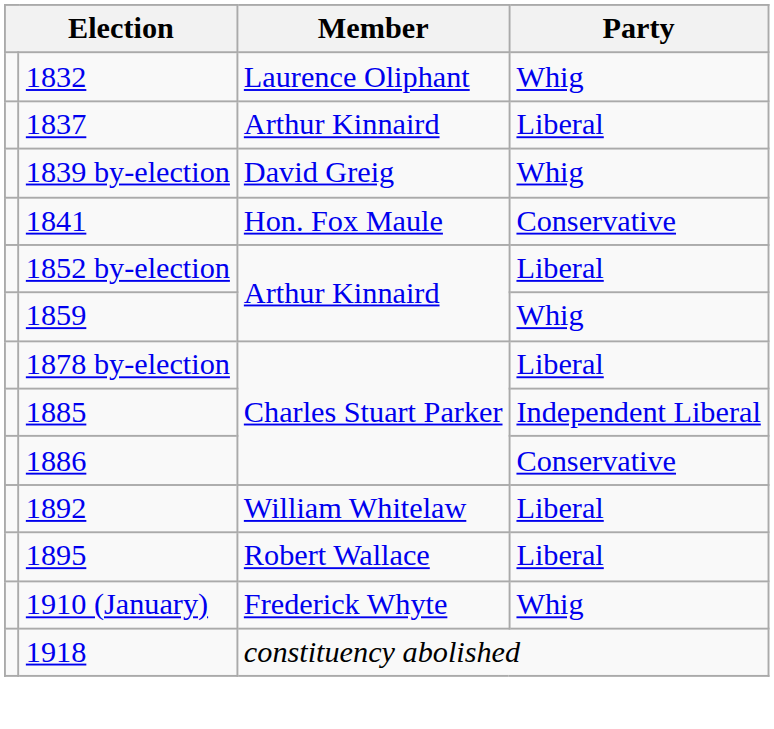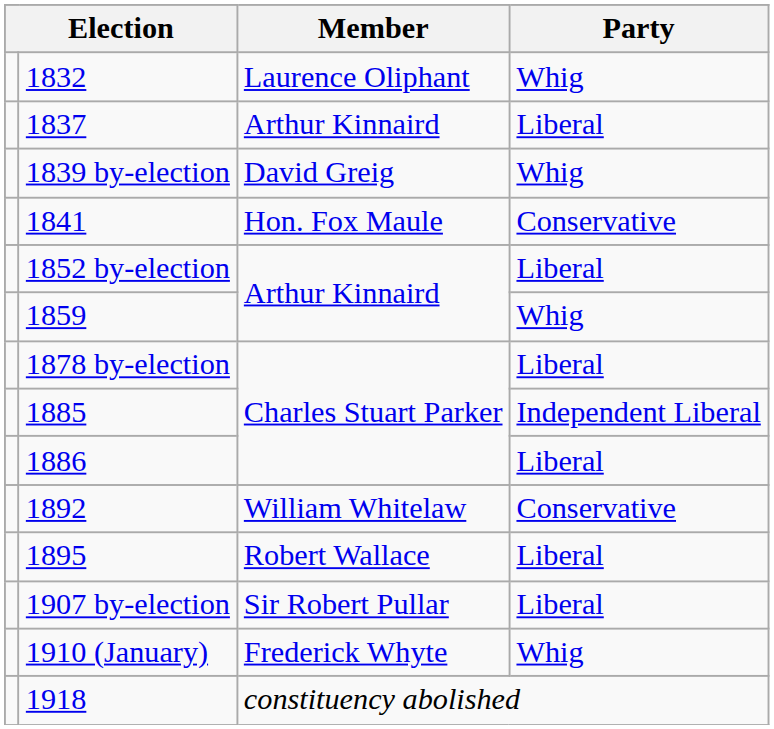(596, 460) Conservative -> (560, 460) Liberal
(560, 508) Liberal -> (596, 508) Conservative
+ row: (128, 603)
